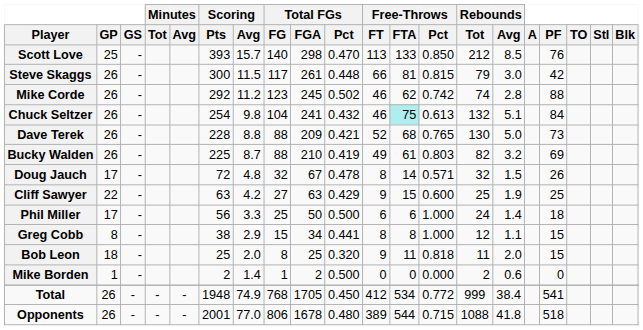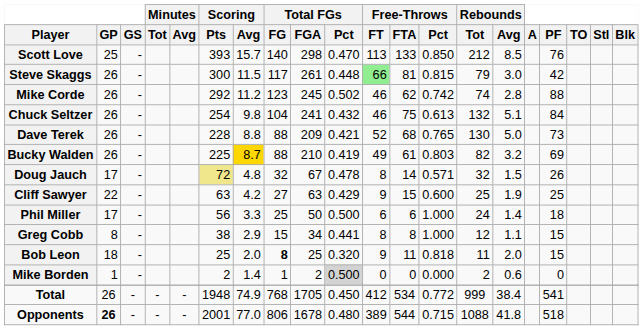(380, 75) no background -> (380, 75) lightgreen background
(409, 115) paleturquoise background -> (409, 115) no background
(252, 155) no background -> (252, 155) gold background
(223, 175) no background -> (223, 175) khaki background
(284, 255) normal -> (284, 255) bold
(344, 275) no background -> (344, 275) lightgrey background
(109, 315) normal -> (109, 315) bold
